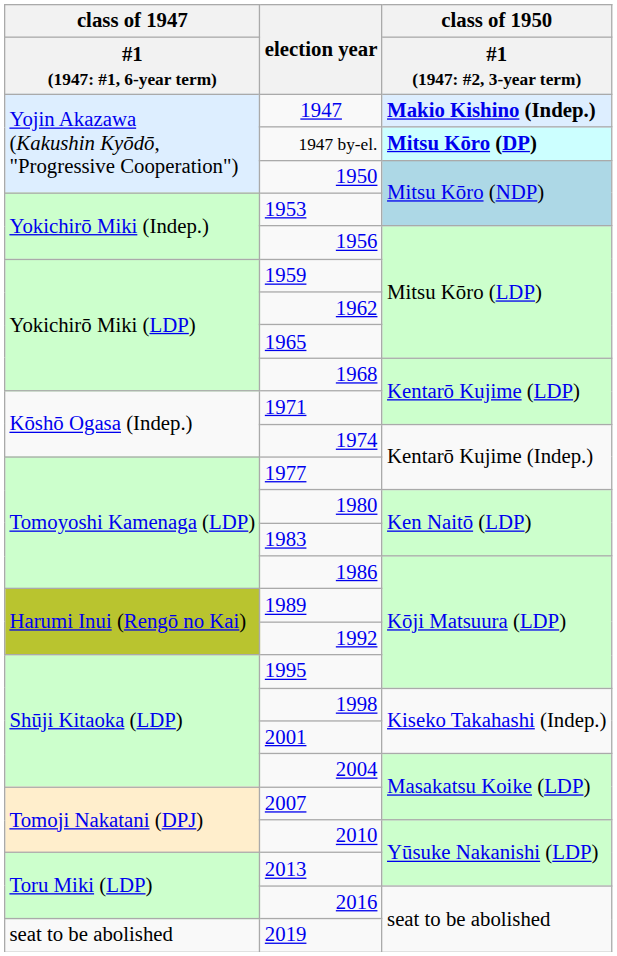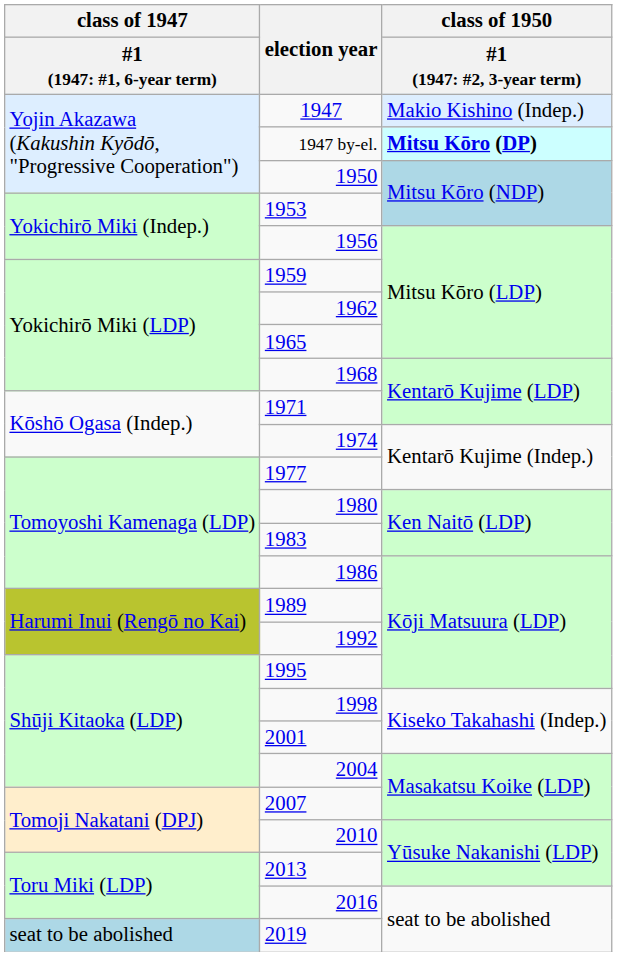(491, 110) bold -> (486, 110) normal
(91, 935) no background -> (91, 935) lightblue background
